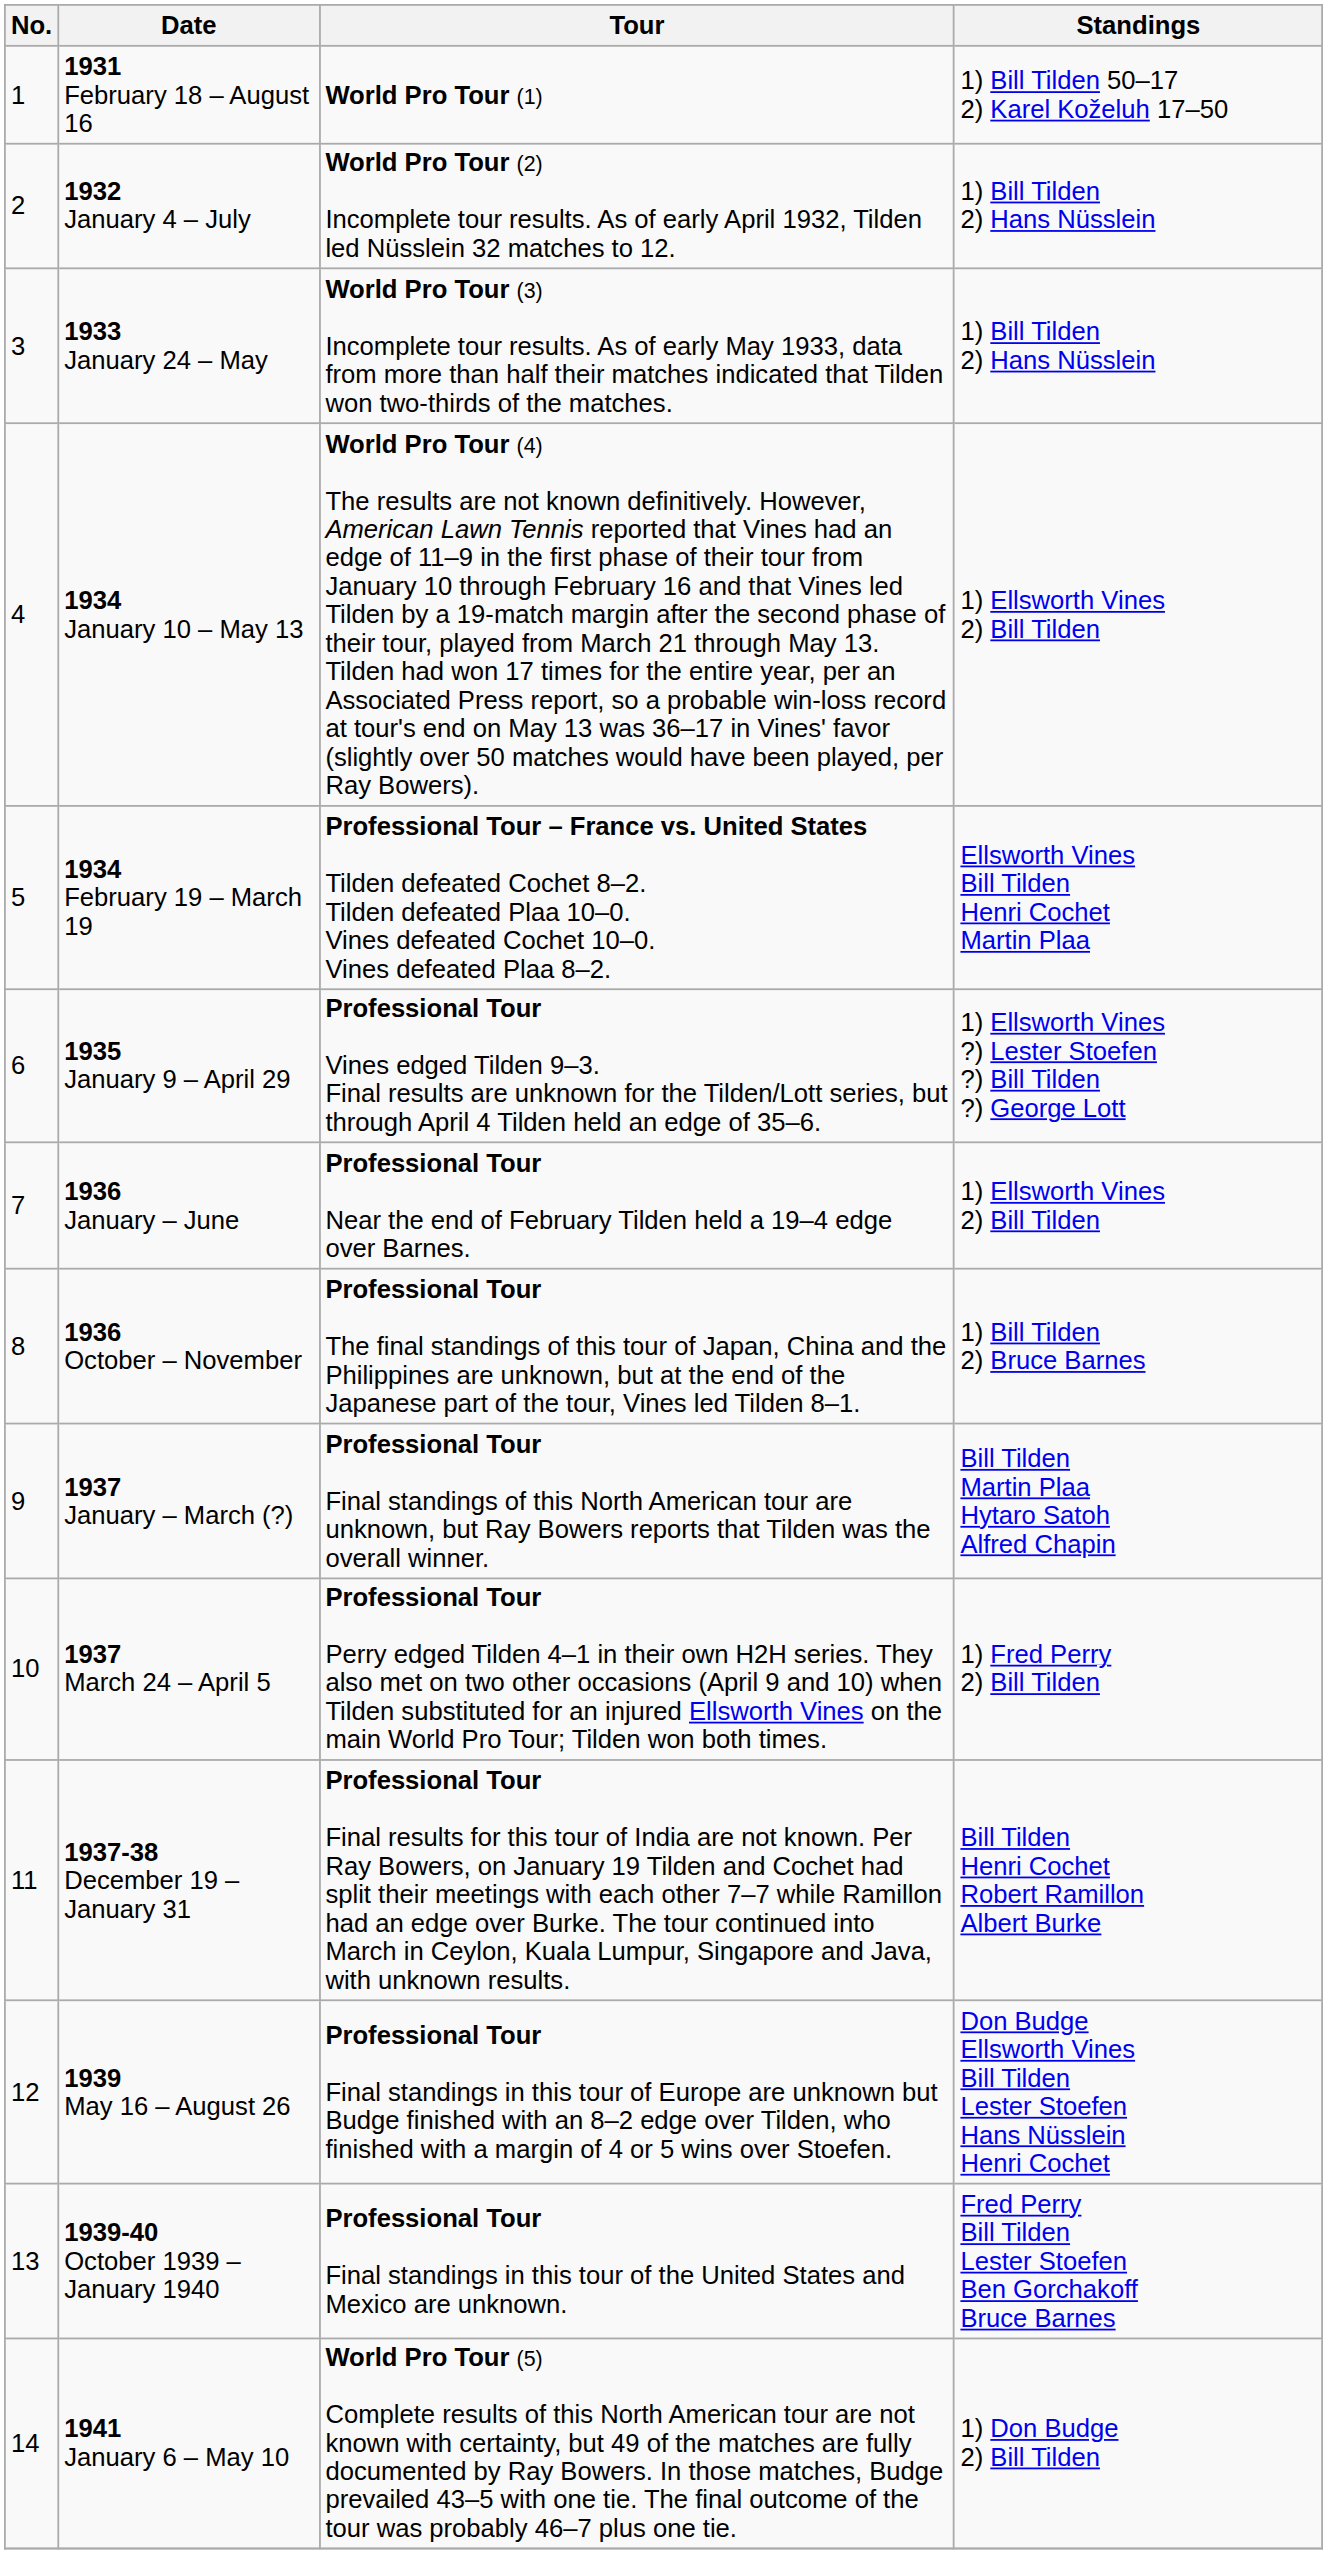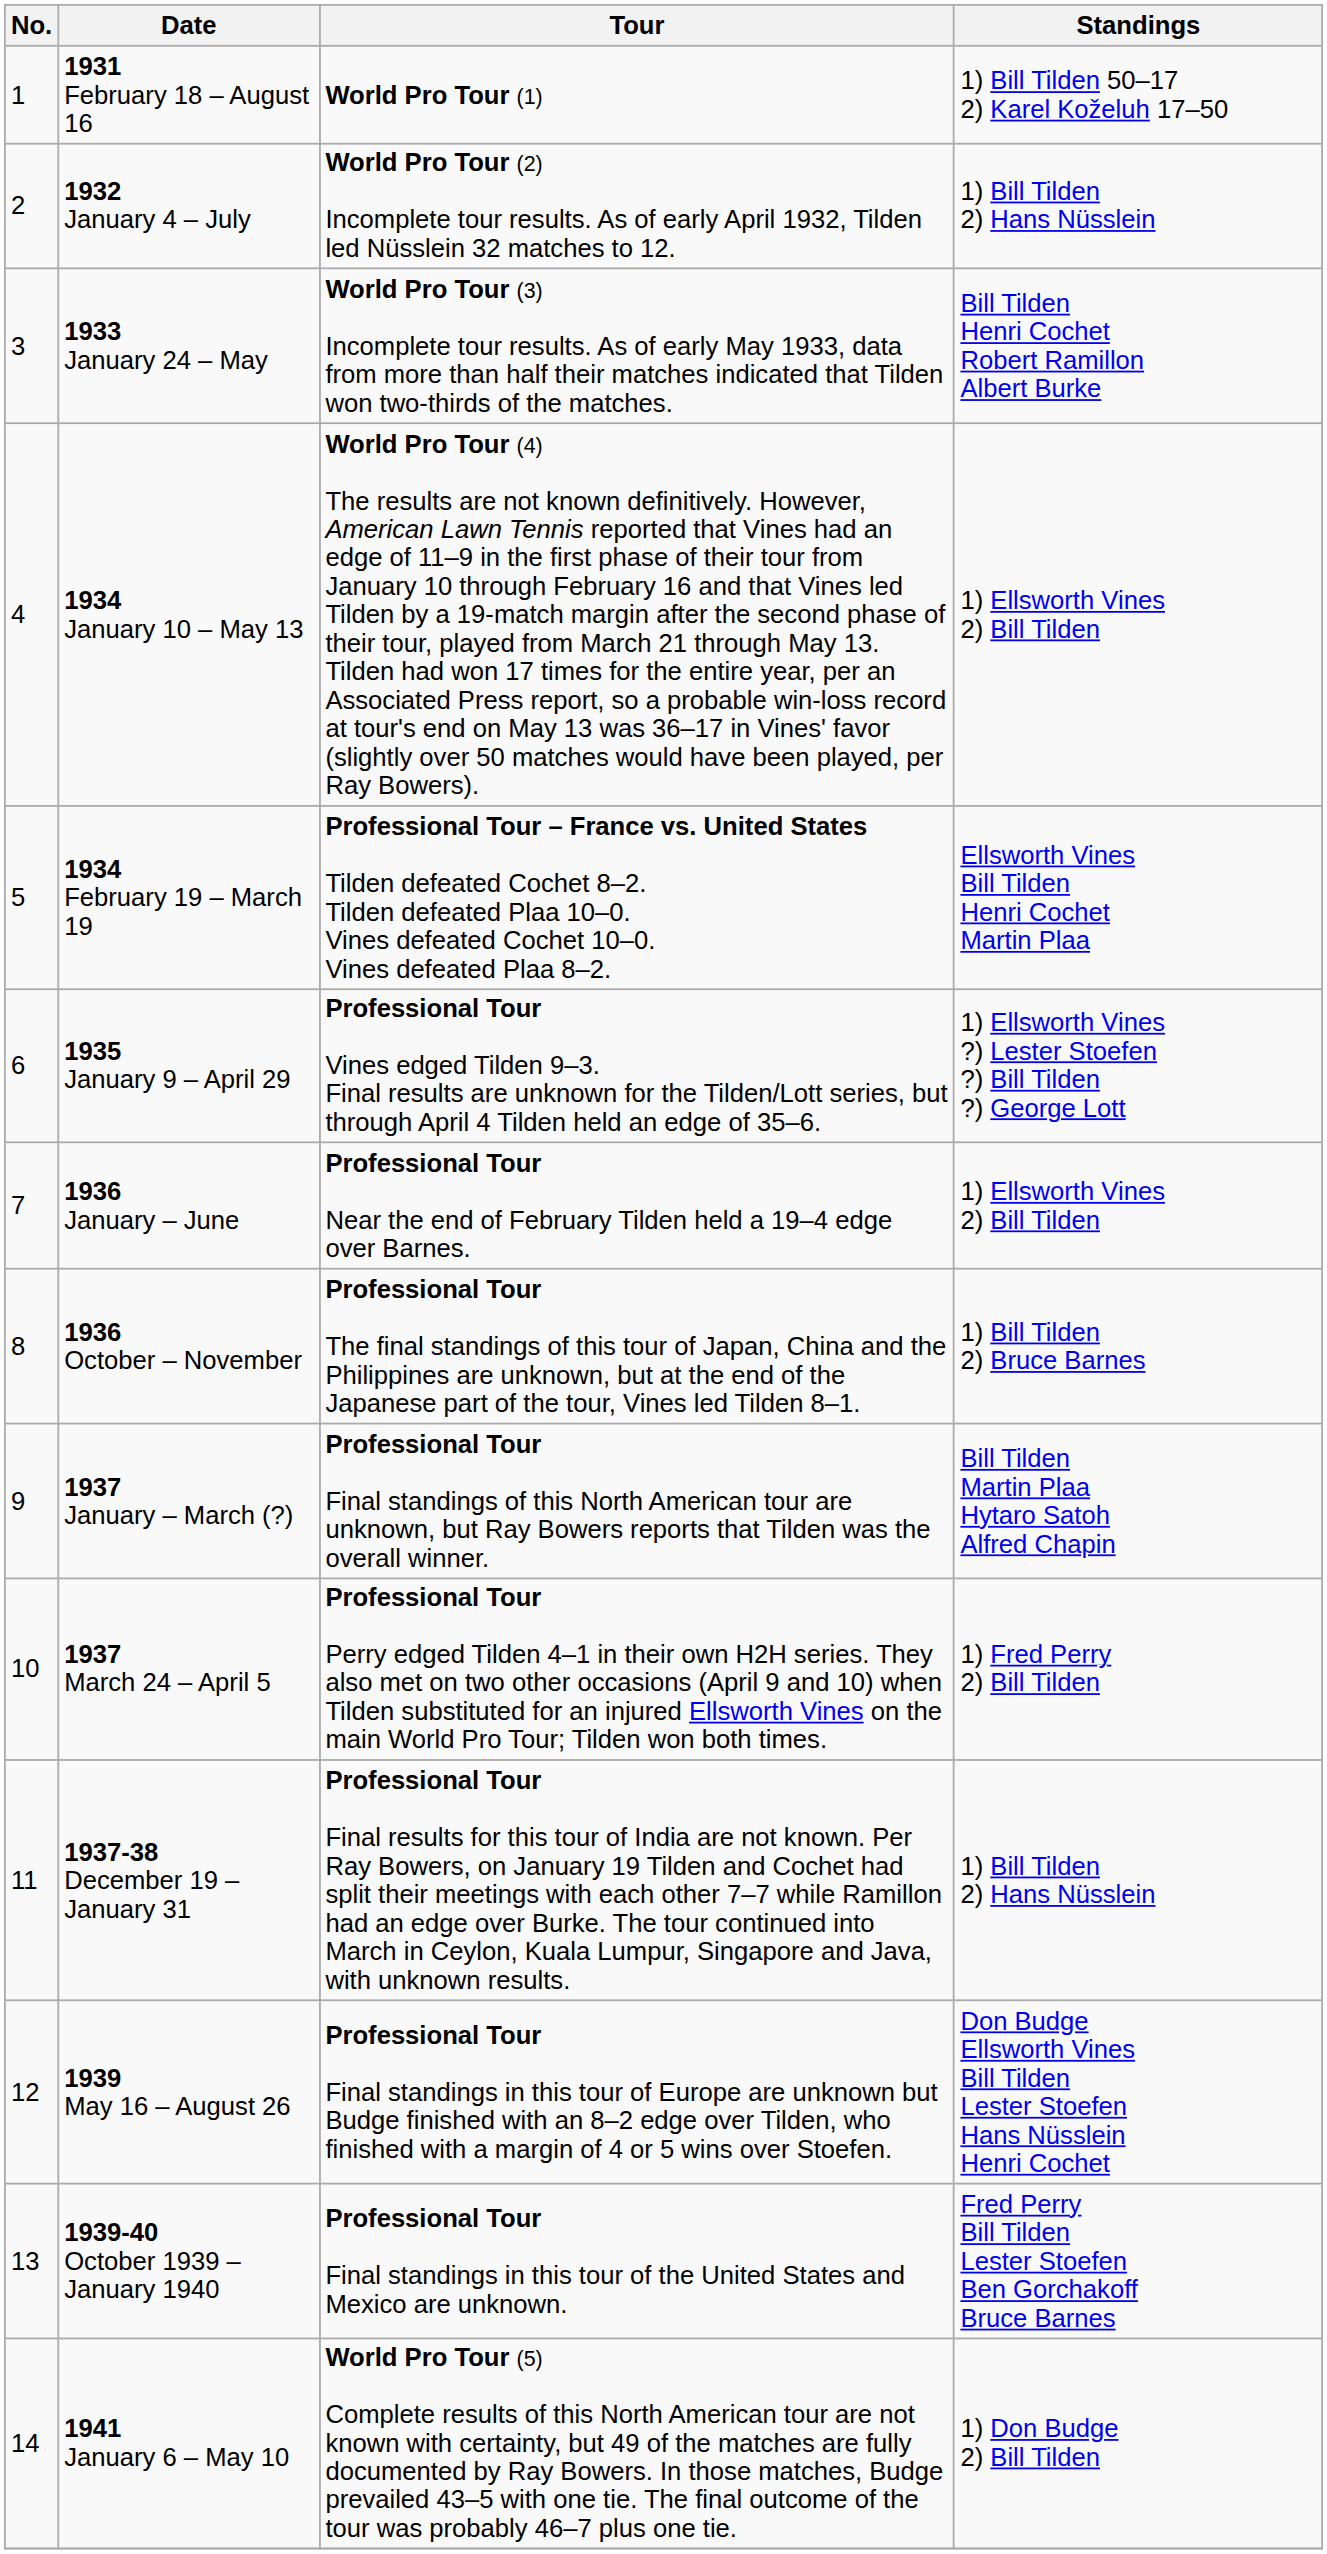(1058, 346) 1) Bill Tilden 2) Hans Nüsslein -> (1052, 346) Bill Tilden Henri Cochet Robert Ramillon Albert Burke
(1052, 1881) Bill Tilden Henri Cochet Robert Ramillon Albert Burke -> (1058, 1881) 1) Bill Tilden 2) Hans Nüsslein
